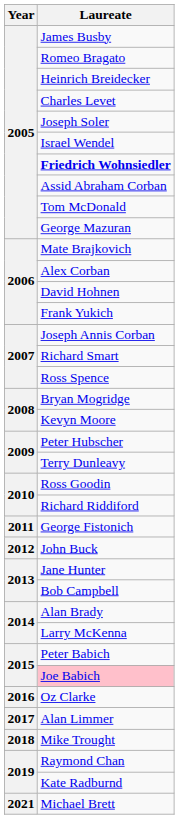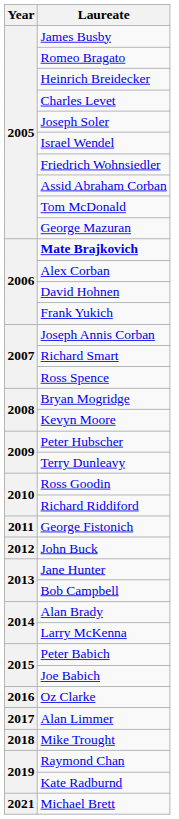(106, 164) bold -> (101, 164) normal
(86, 249) normal -> (89, 249) bold
(70, 675) pink background -> (70, 675) no background
